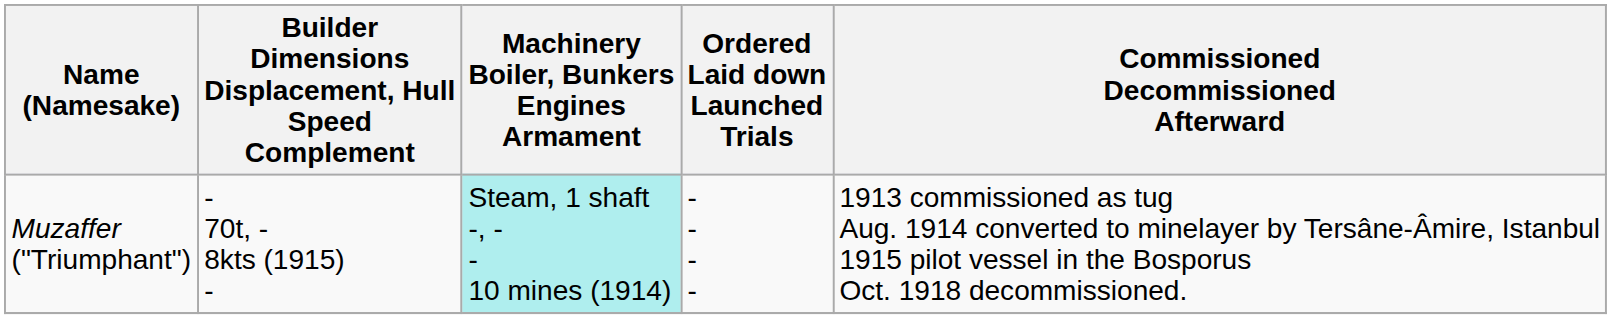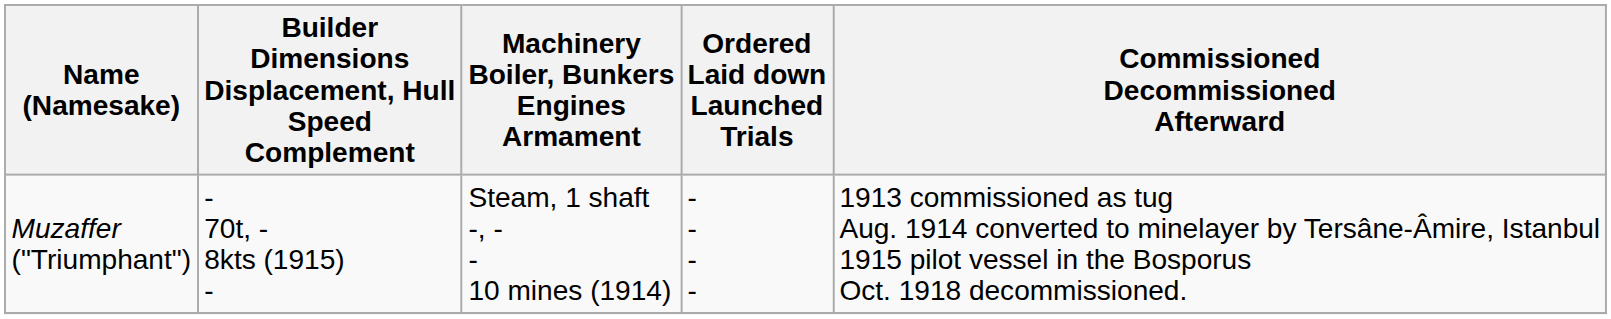(570, 244) paleturquoise background -> (570, 244) no background
